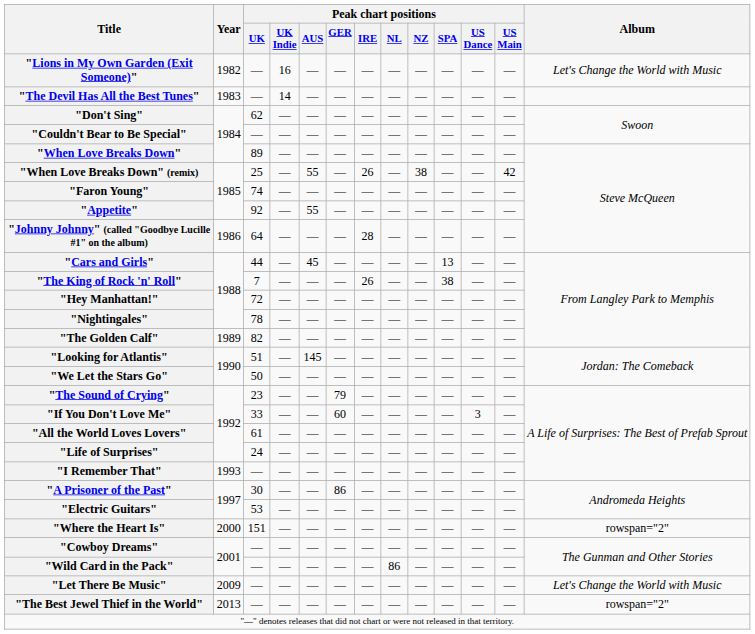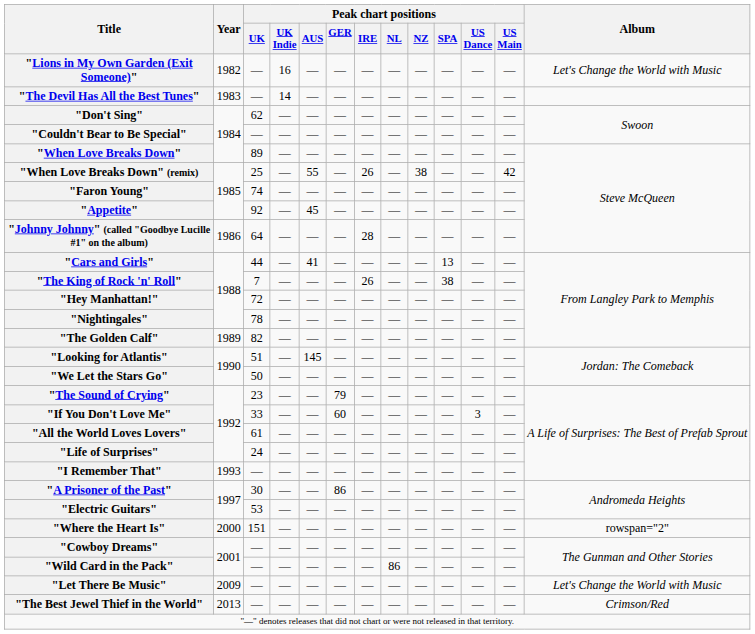(312, 210) 55 -> (312, 210) 45
(312, 261) 45 -> (312, 261) 41
(637, 604) rowspan="2" -> (637, 604) Crimson/Red
